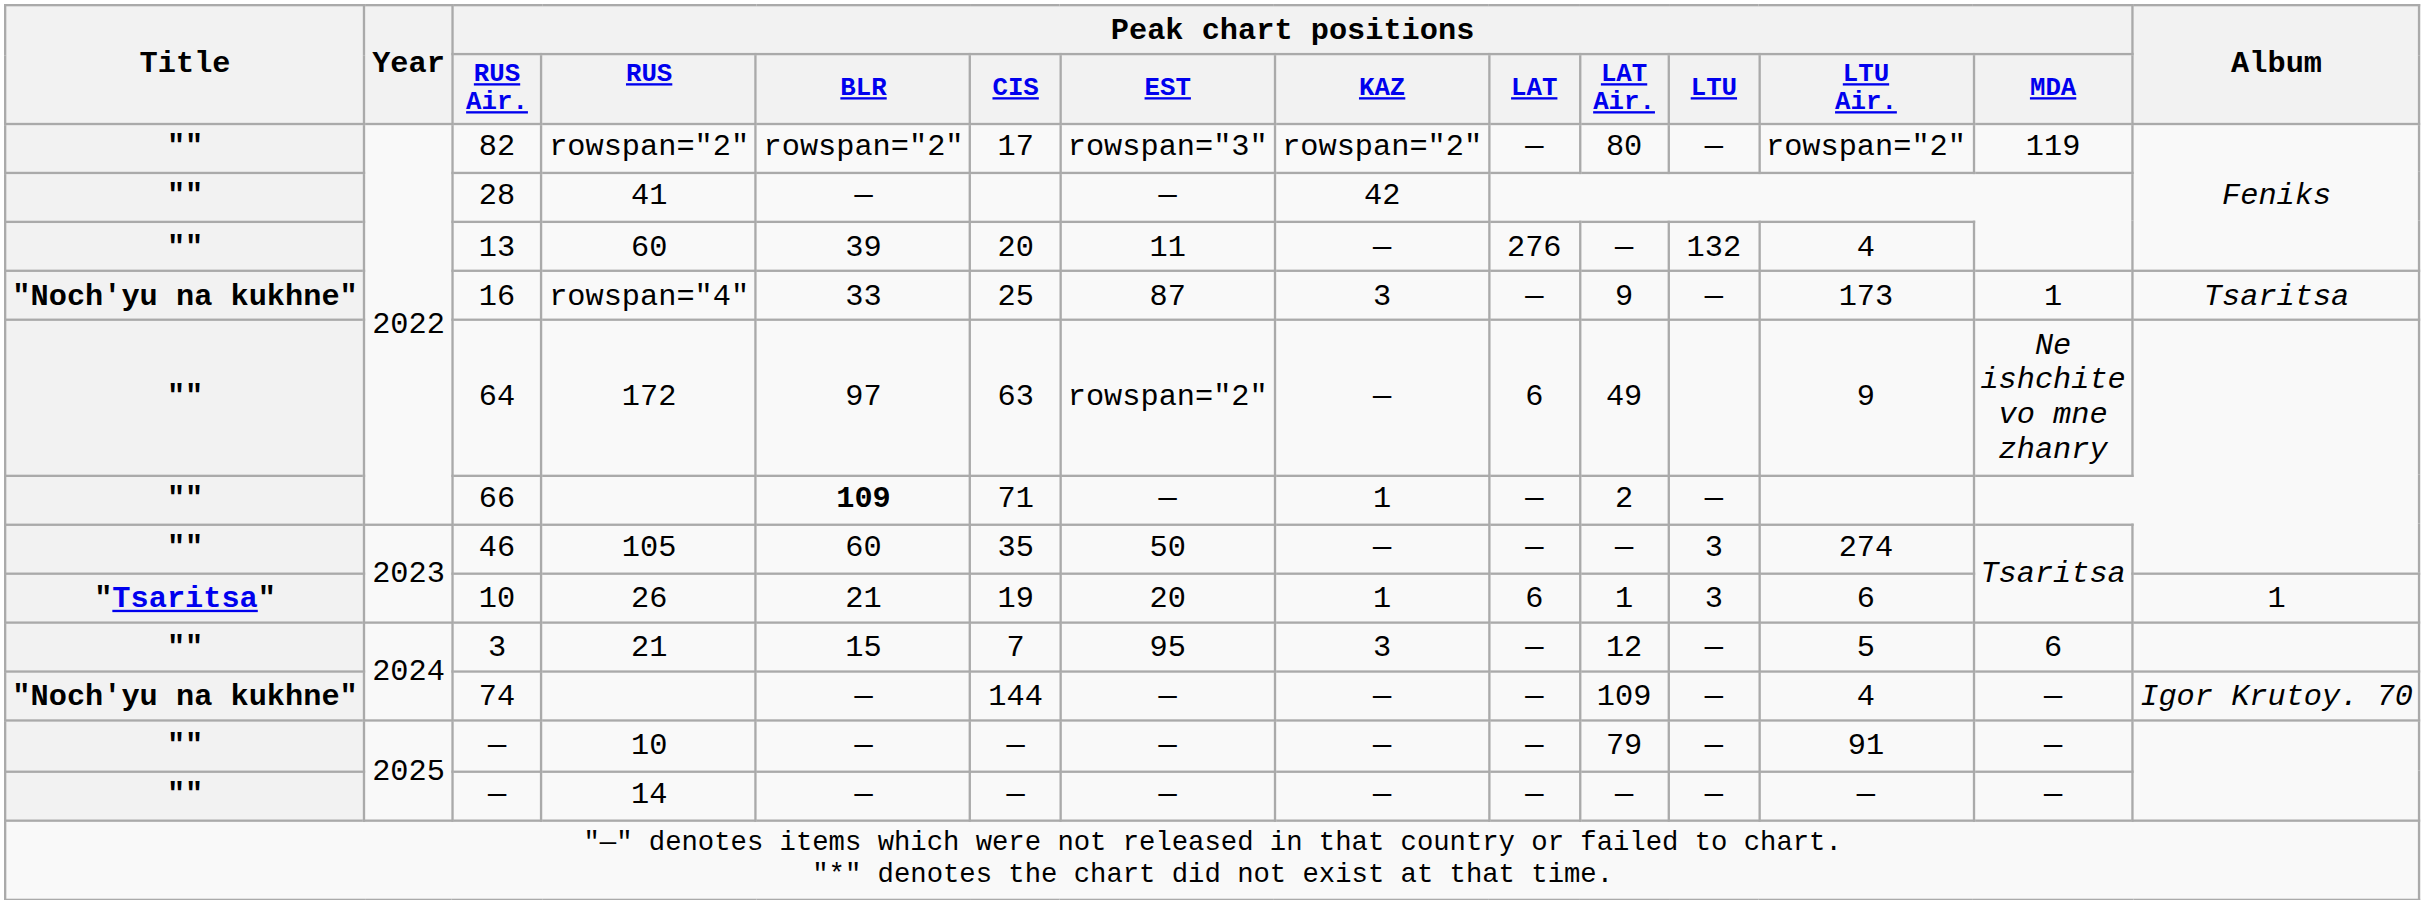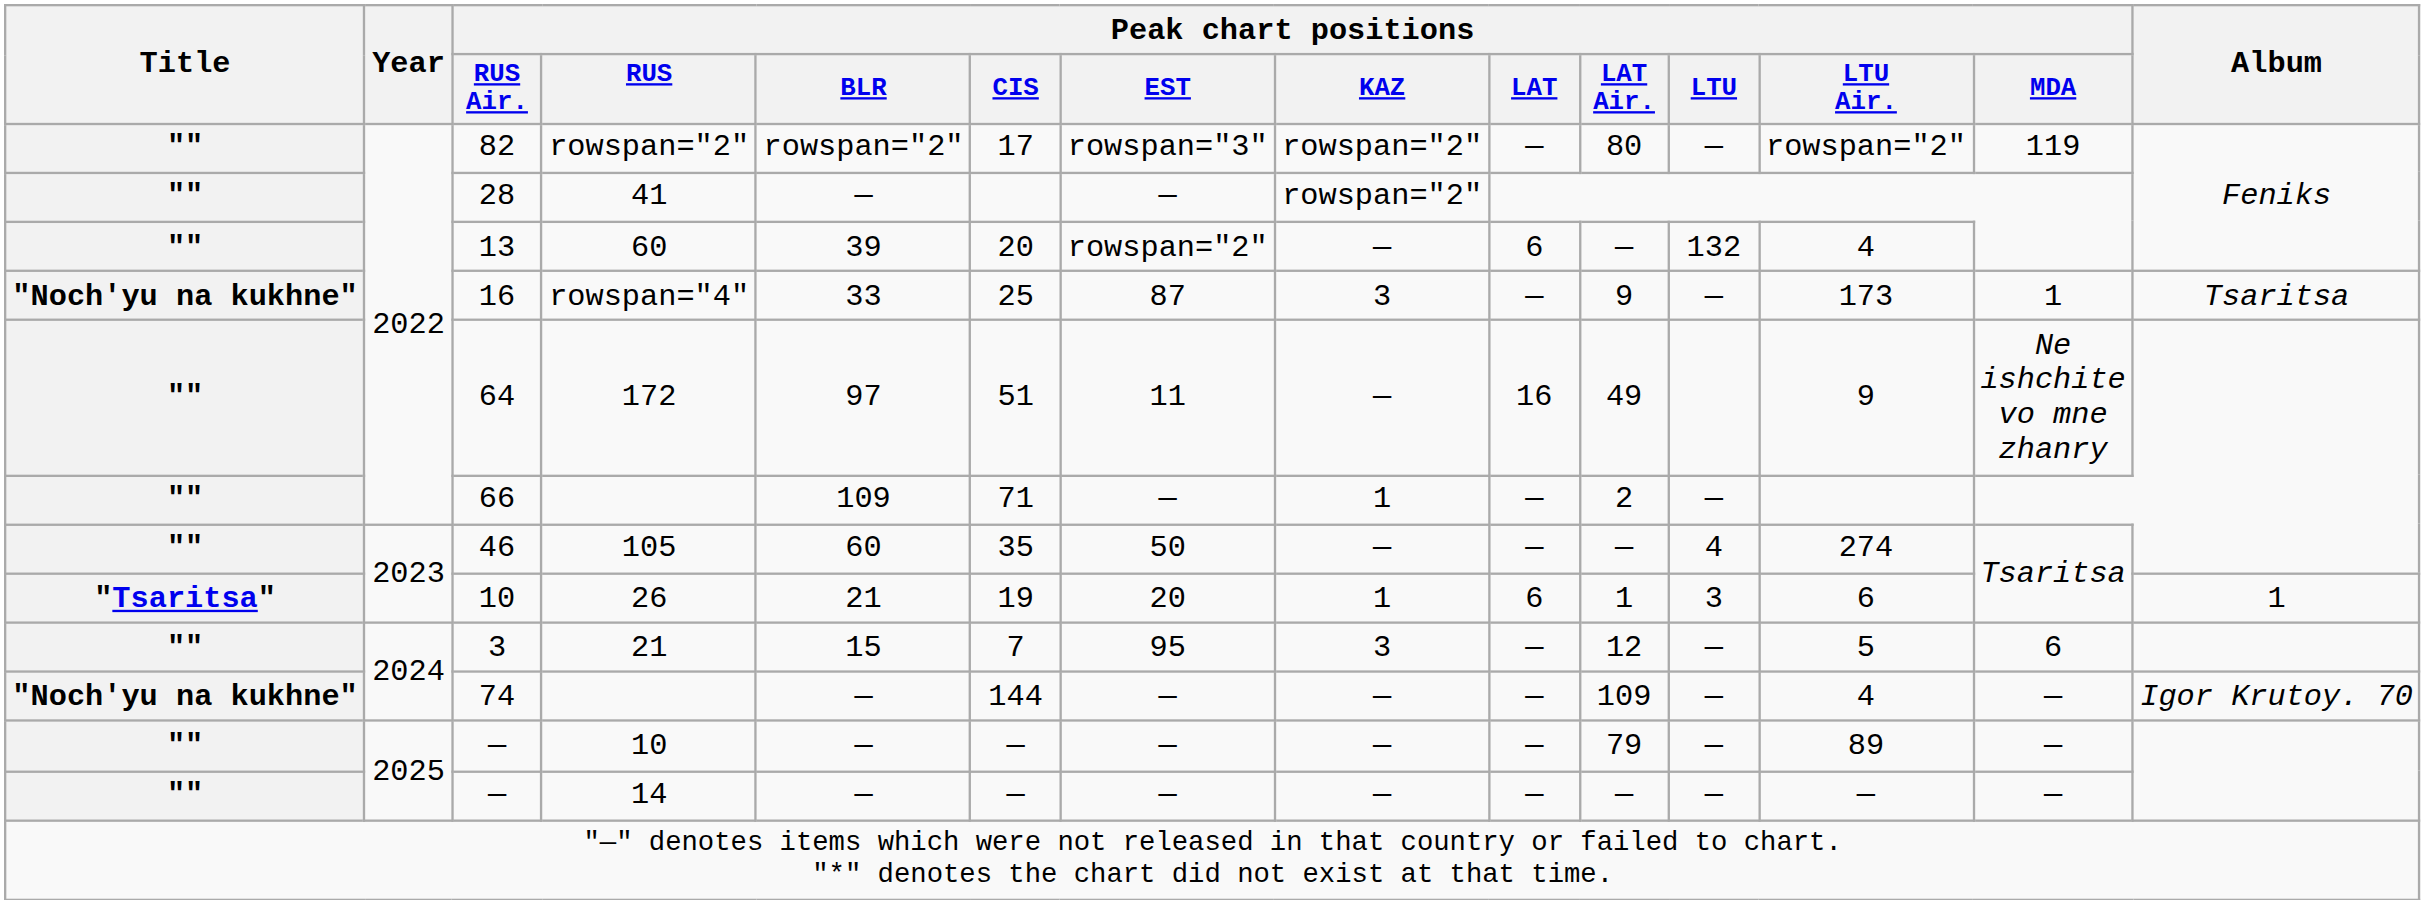(1382, 197) 42 -> (1382, 197) rowspan="2"
(1168, 246) 11 -> (1168, 246) rowspan="2"
(1534, 246) 276 -> (1534, 246) 6
(1016, 398) 63 -> (1016, 398) 51
(1168, 398) rowspan="2" -> (1168, 398) 11
(1534, 398) 6 -> (1534, 398) 16
(864, 499) bold -> (864, 499) normal
(1714, 549) 3 -> (1714, 549) 4
(1866, 746) 91 -> (1866, 746) 89
